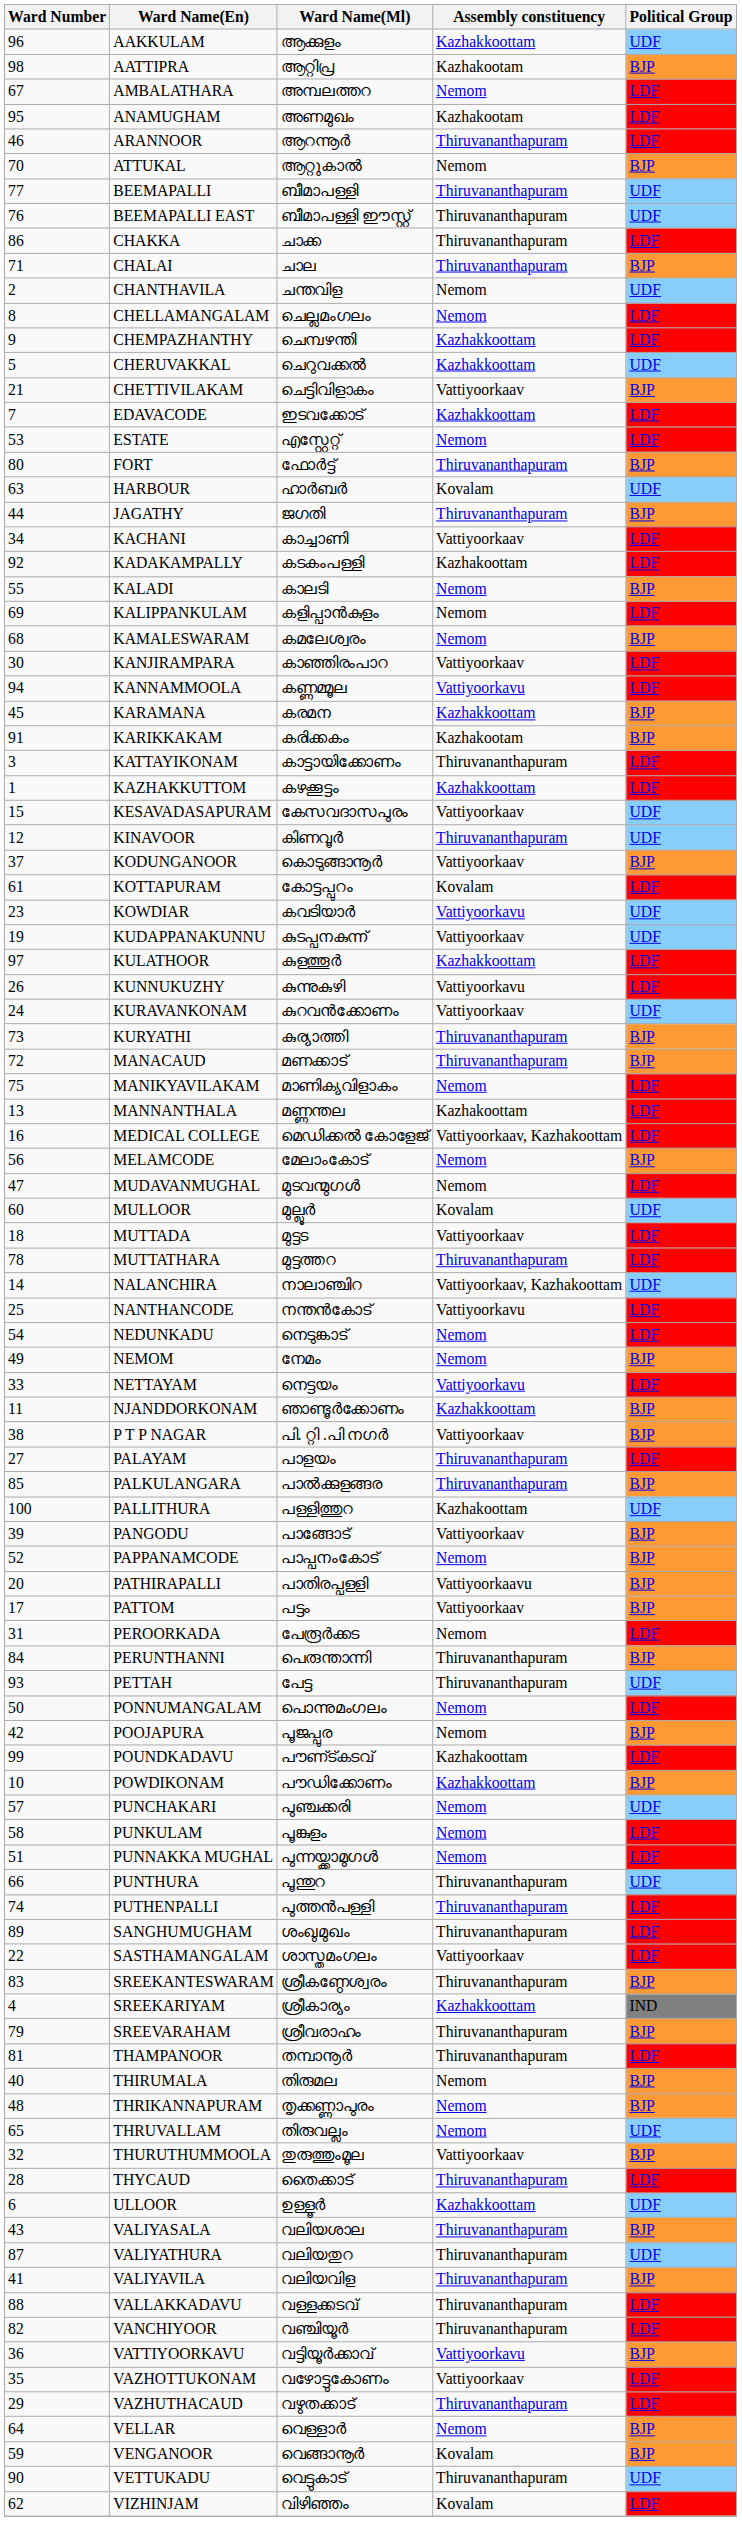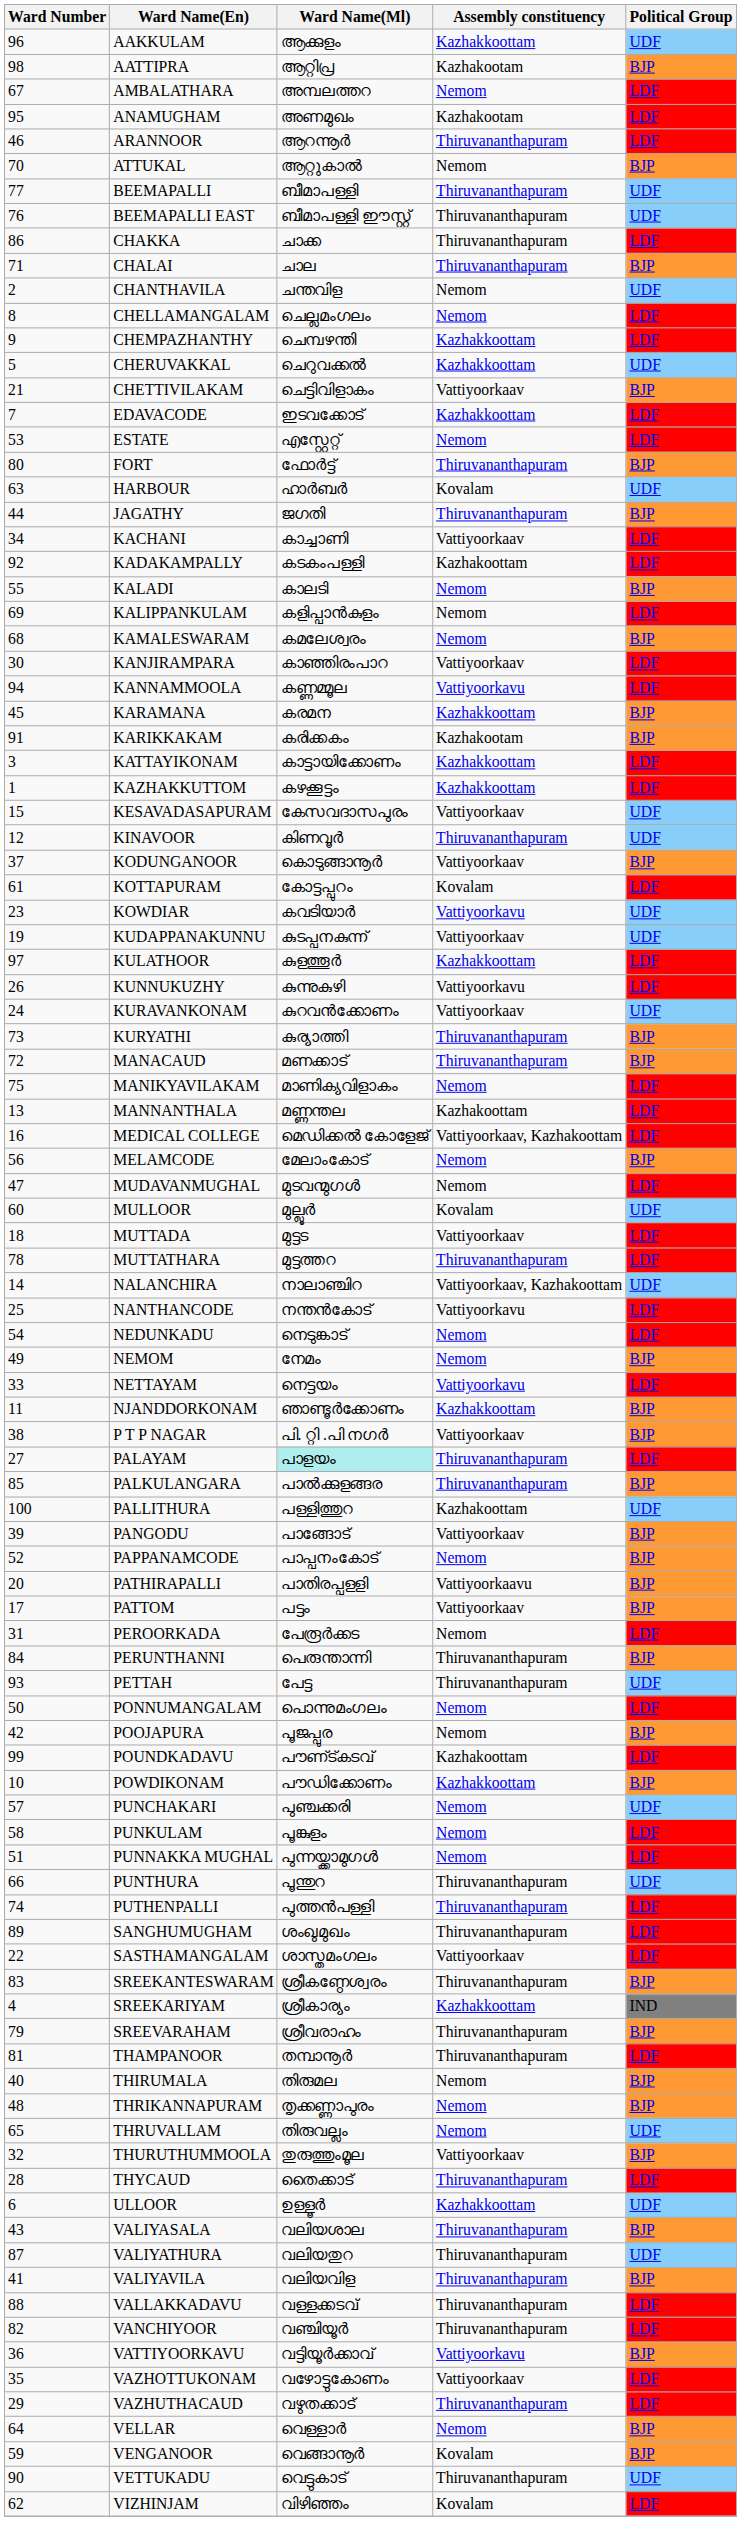(502, 762) Thiruvananthapuram -> (486, 762) Kazhakkoottam
(308, 1459) no background -> (308, 1459) paleturquoise background
